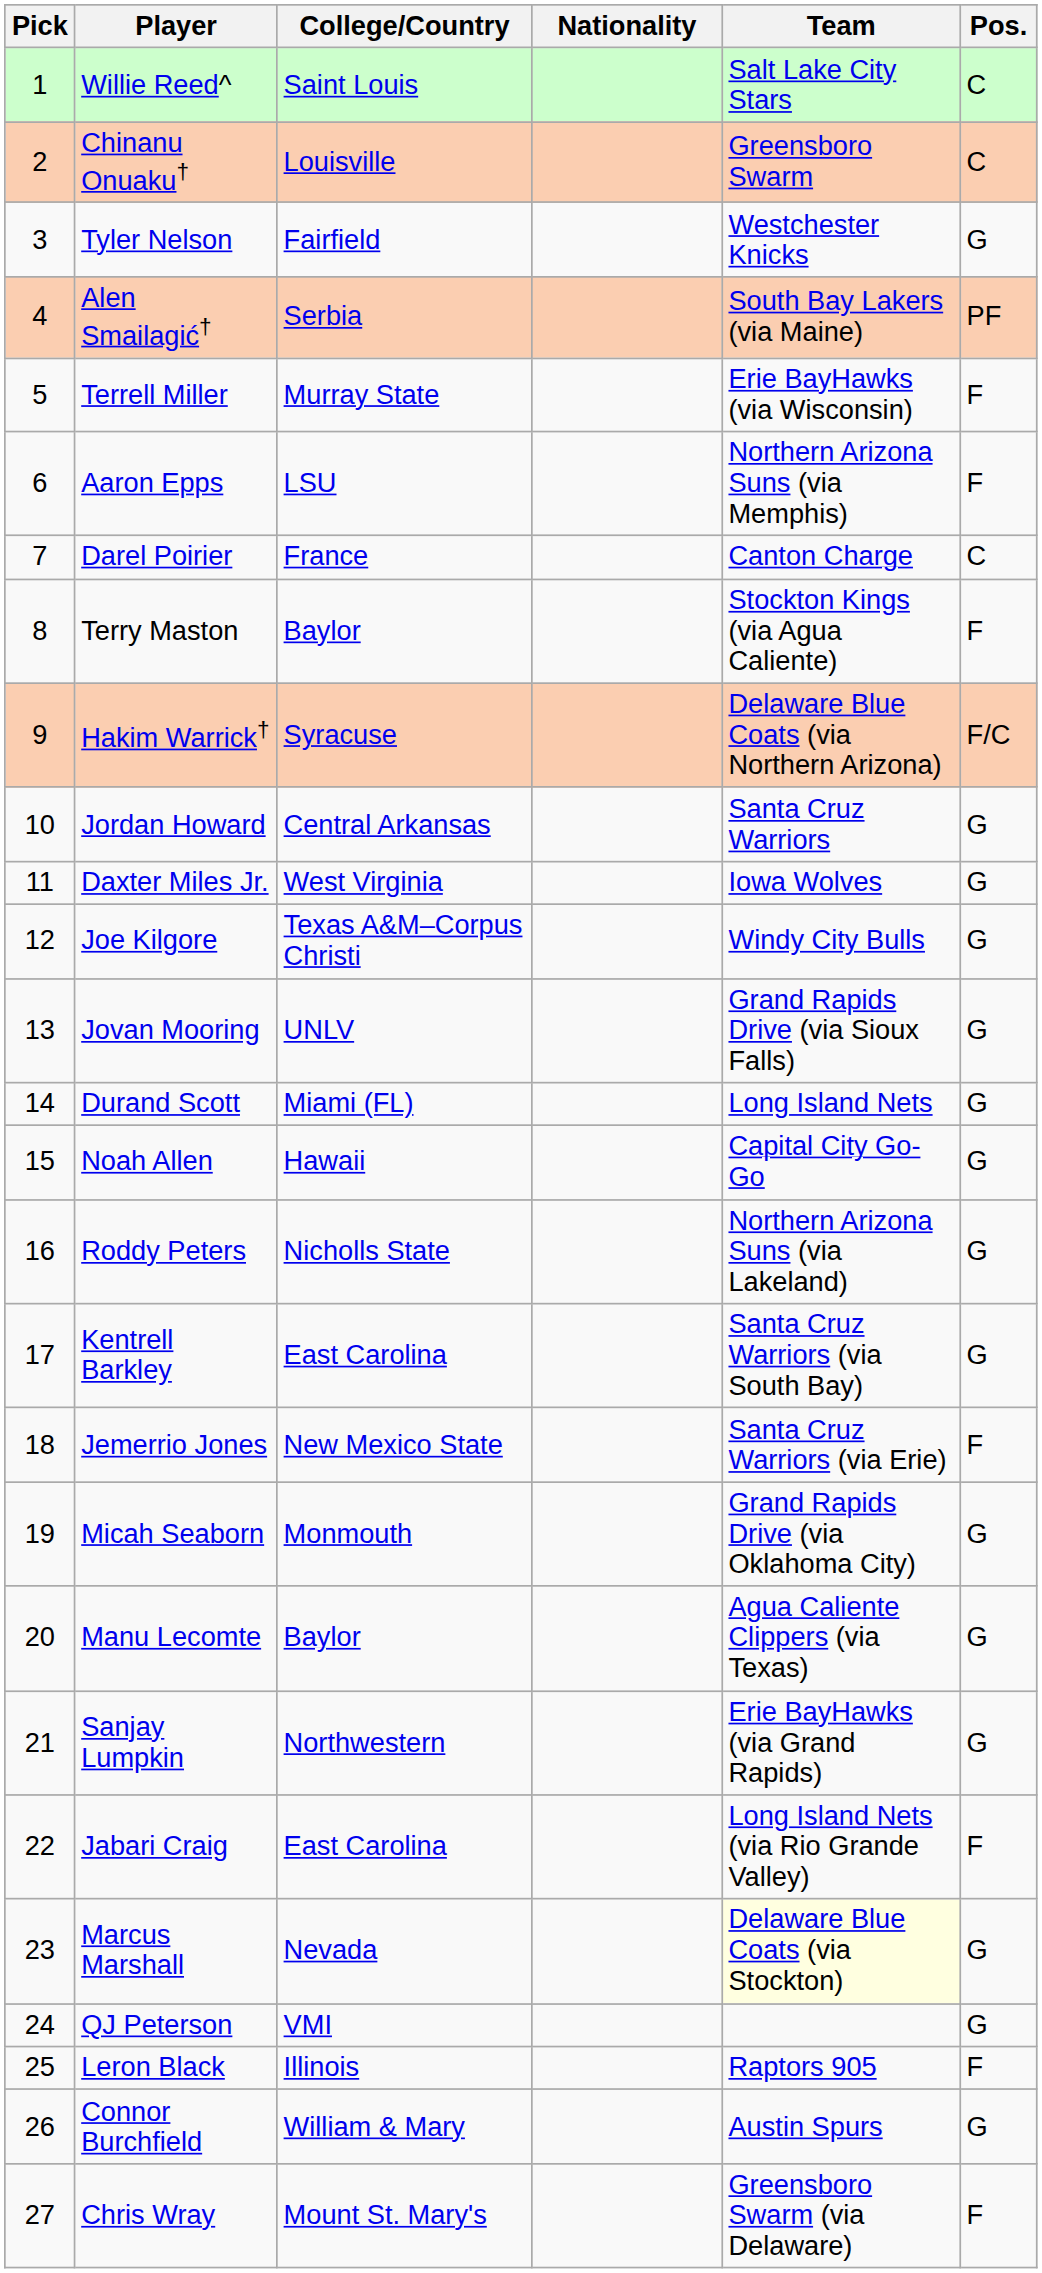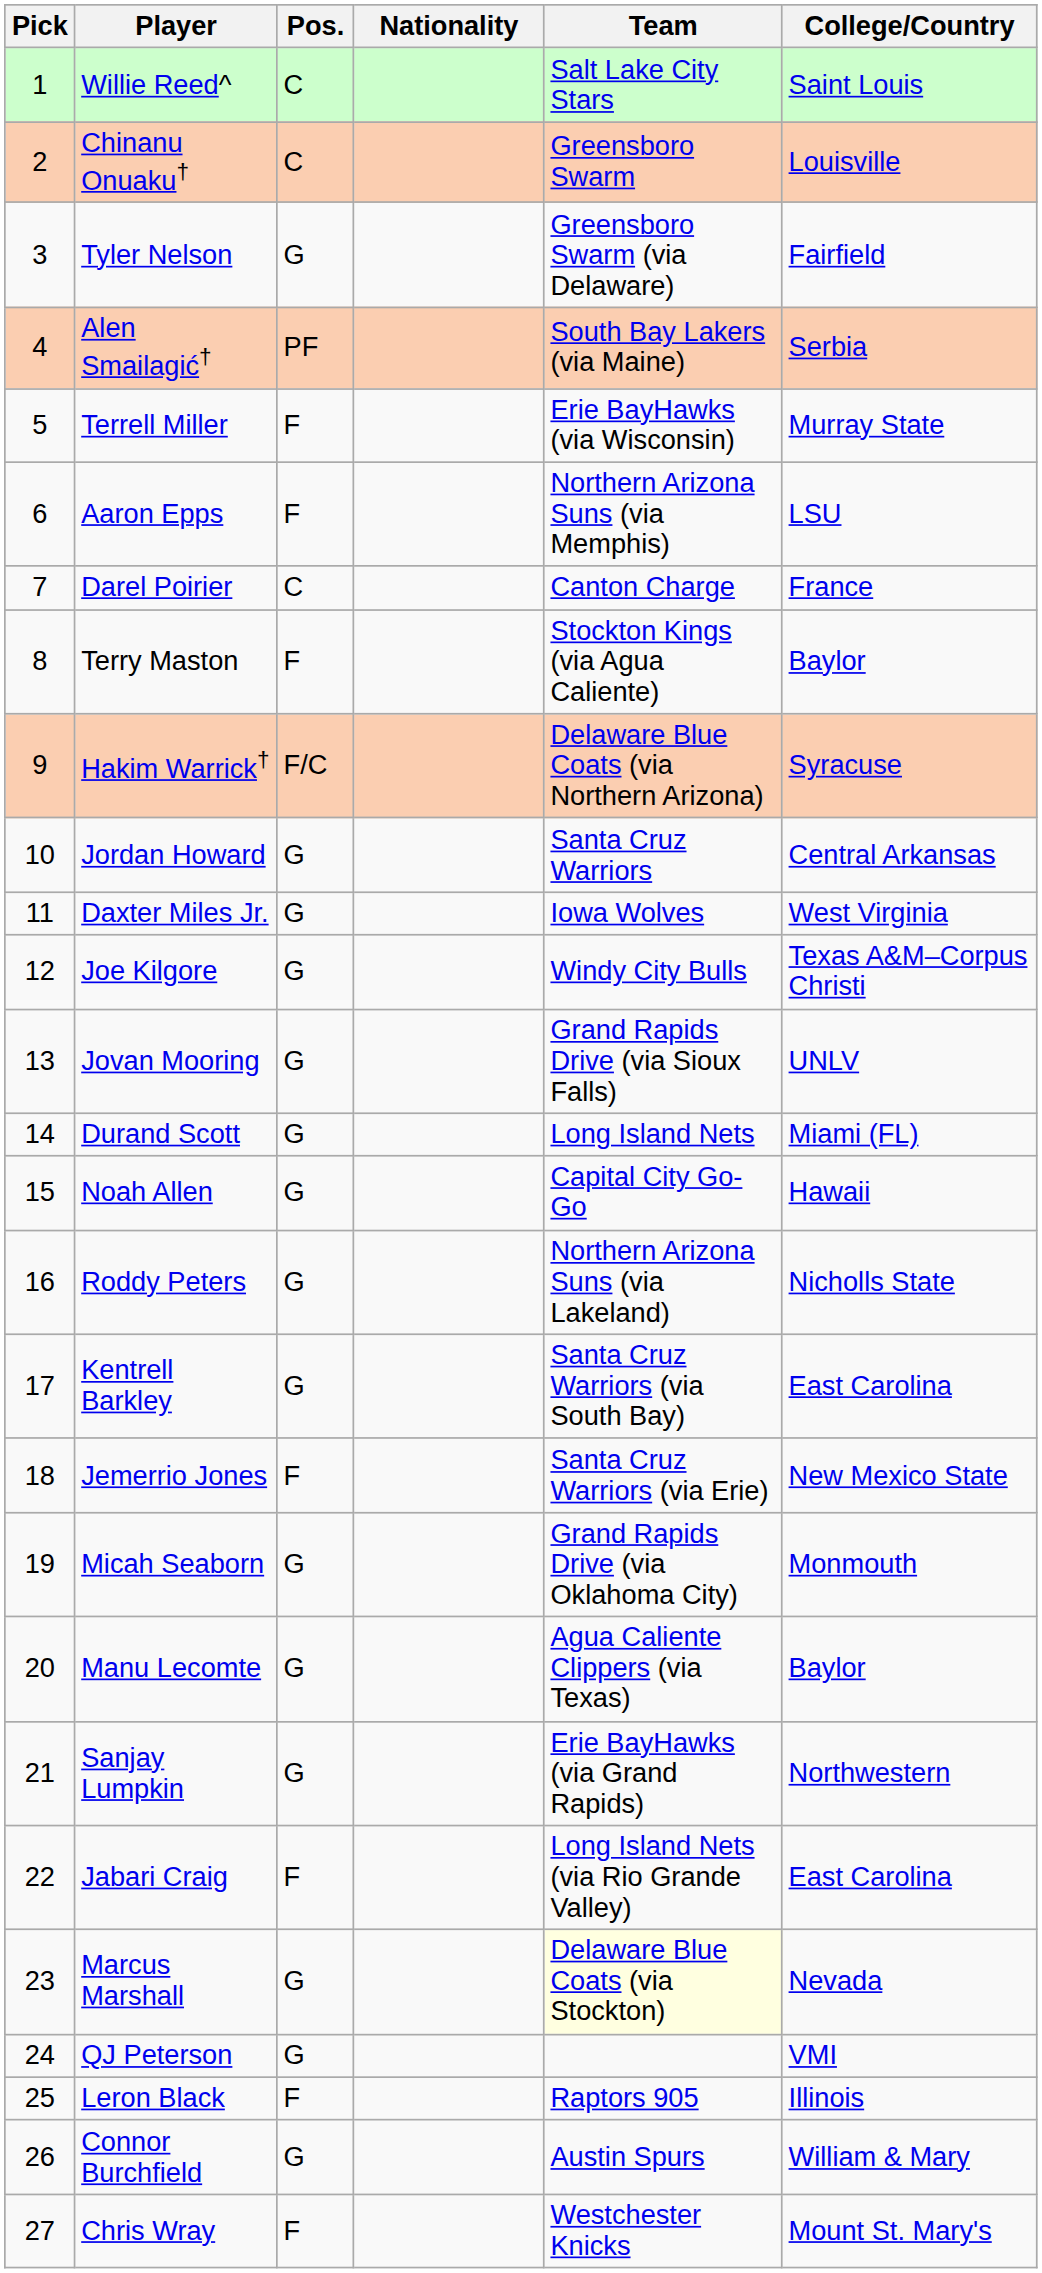columns swapped: (999, 26) <-> (405, 26)
(804, 239) Westchester Knicks -> (622, 254) Greensboro Swarm (via Delaware)
(800, 2215) Greensboro Swarm (via Delaware) -> (626, 2230) Westchester Knicks
